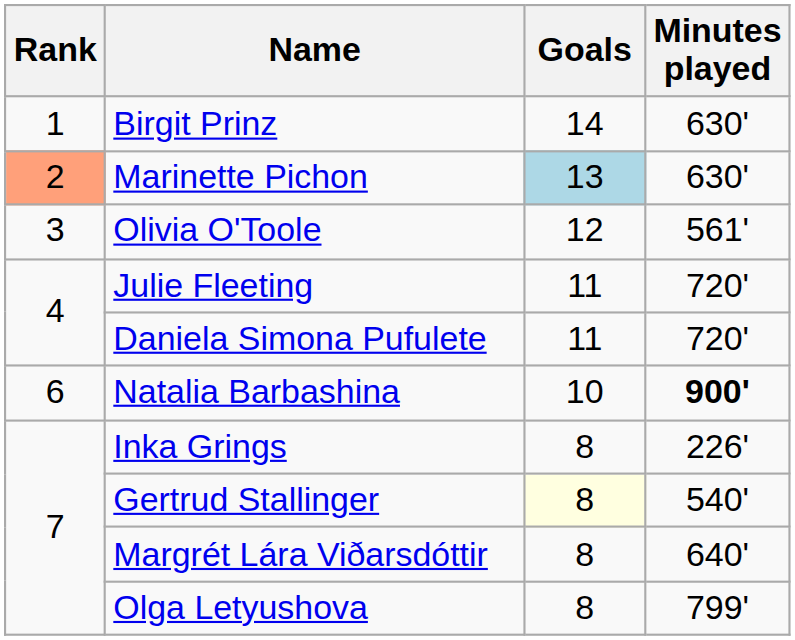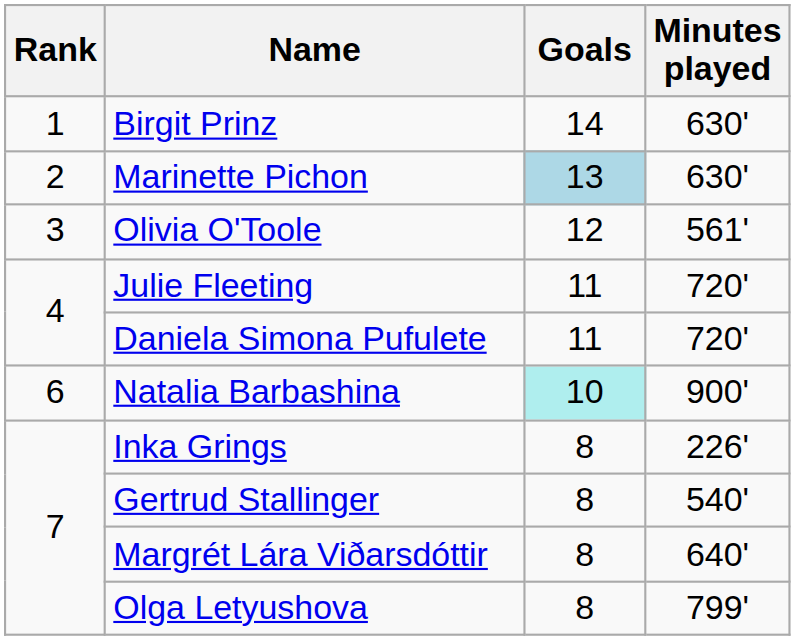(55, 177) lightsalmon background -> (55, 177) no background
(585, 392) no background -> (585, 392) paleturquoise background
(717, 392) bold -> (717, 392) normal
(585, 499) lightyellow background -> (585, 499) no background
